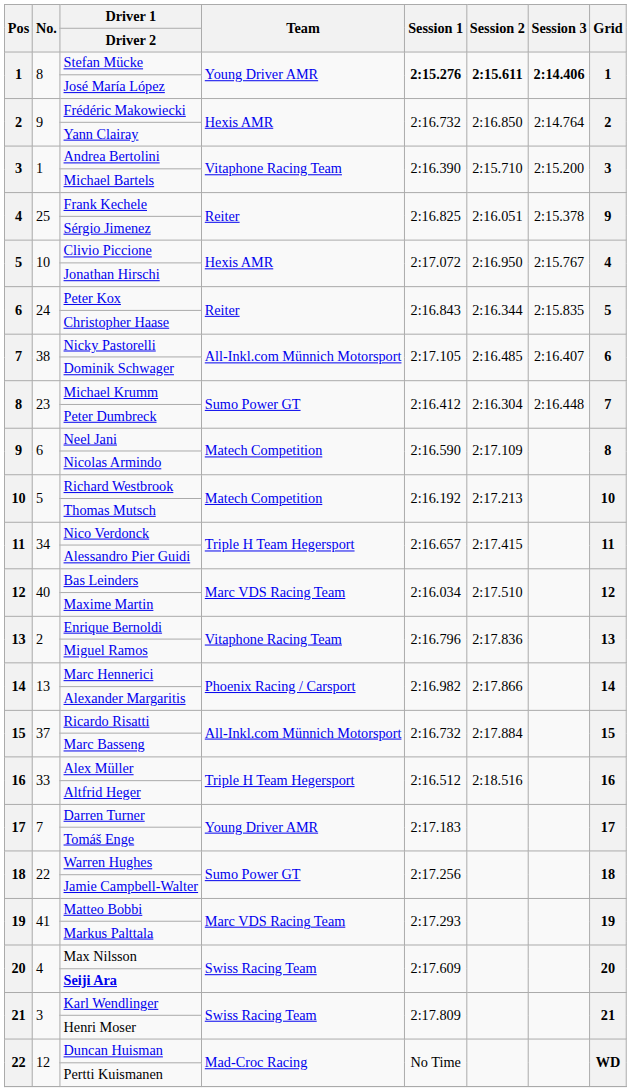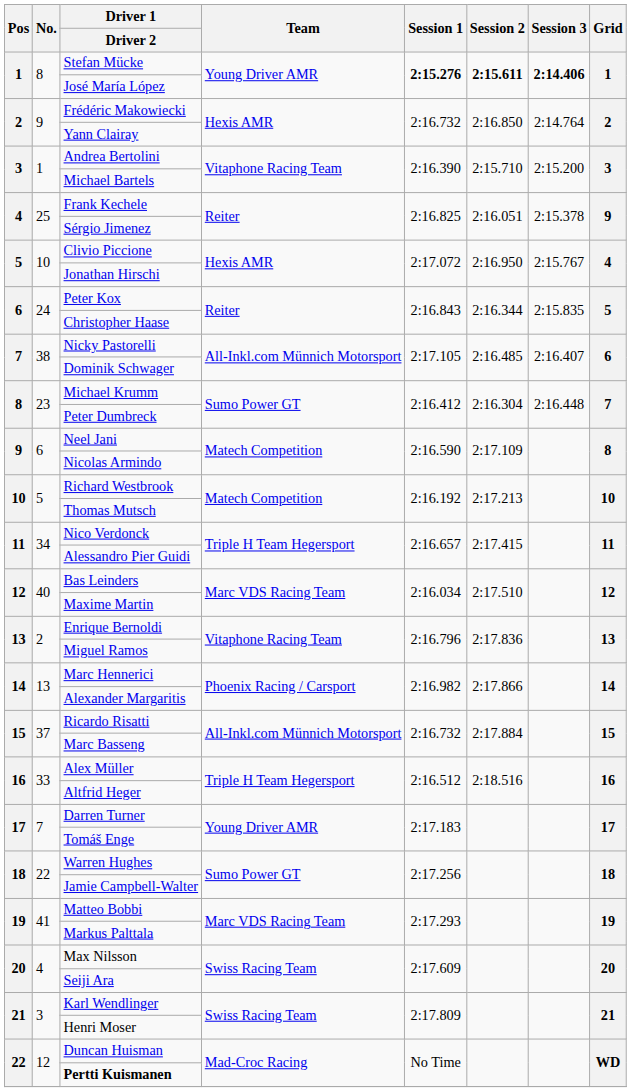(90, 980) bold -> (89, 980) normal
(113, 1074) normal -> (118, 1074) bold
